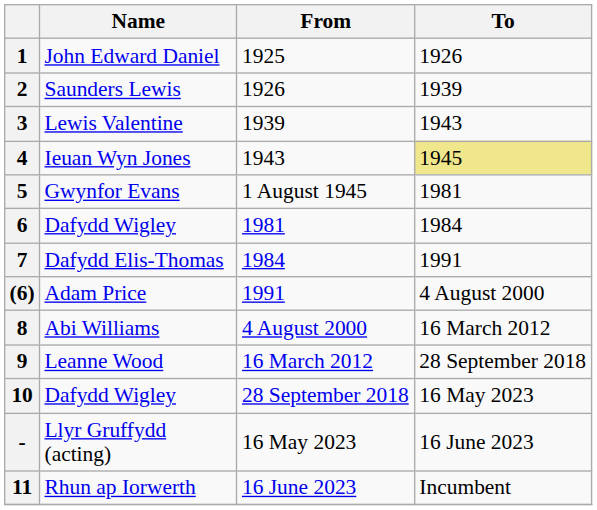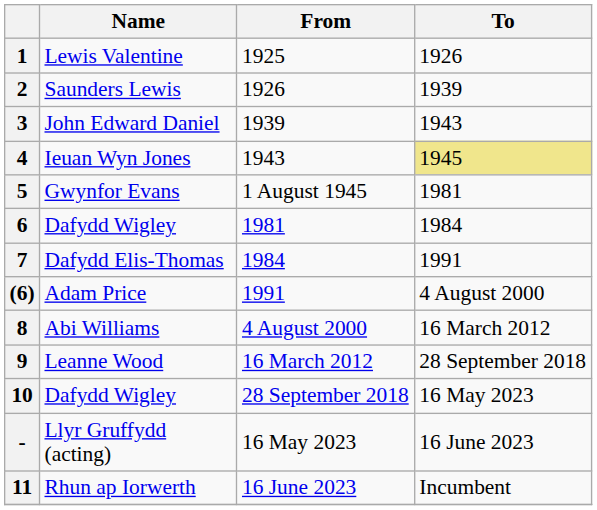(132, 55) John Edward Daniel -> (114, 55) Lewis Valentine
(114, 123) Lewis Valentine -> (132, 123) John Edward Daniel
